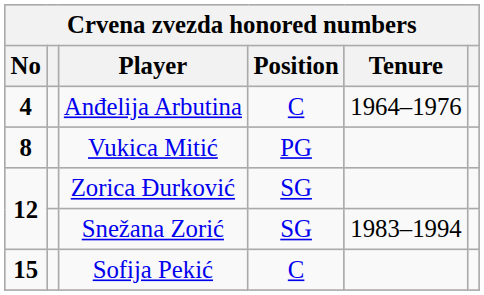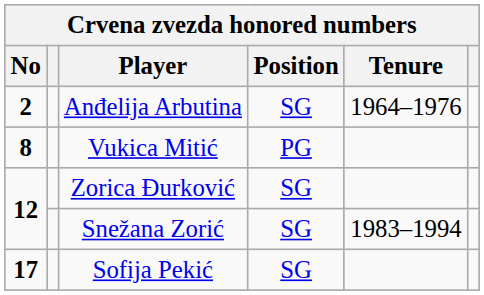(26, 106) 4 -> (26, 106) 2
(296, 106) C -> (296, 106) SG
(26, 270) 15 -> (26, 270) 17
(296, 270) C -> (296, 270) SG
